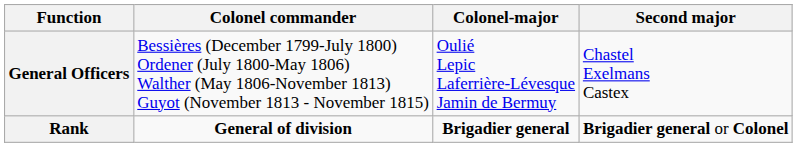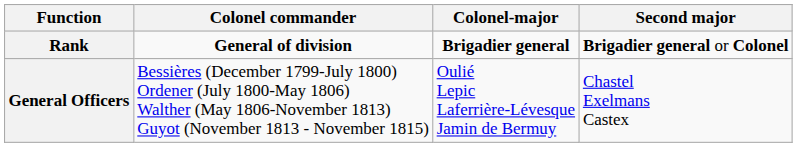rows swapped: (69, 128) <-> (69, 73)
